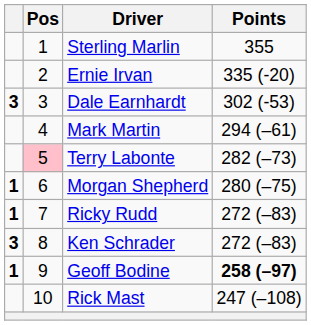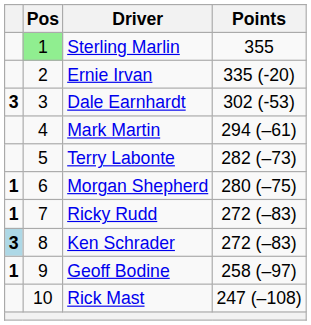(43, 47) no background -> (43, 47) lightgreen background
(43, 158) pink background -> (43, 158) no background
(14, 242) no background -> (14, 242) lightblue background
(259, 270) bold -> (259, 270) normal
